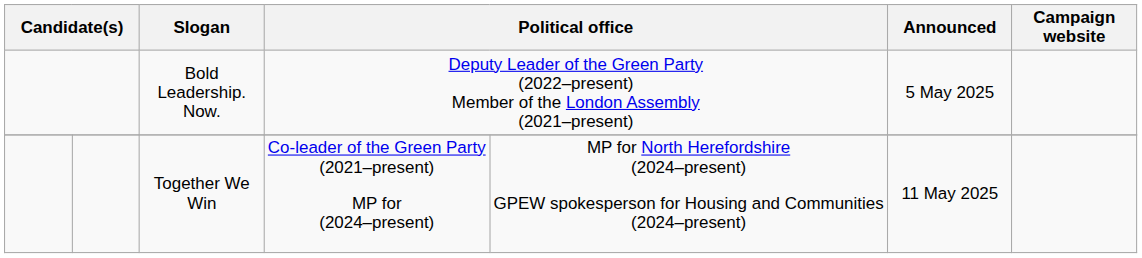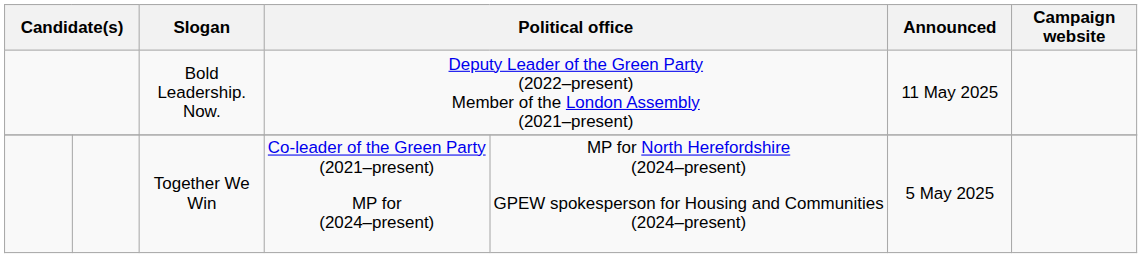(950, 92) 5 May 2025 -> (950, 92) 11 May 2025
(950, 193) 11 May 2025 -> (950, 193) 5 May 2025
